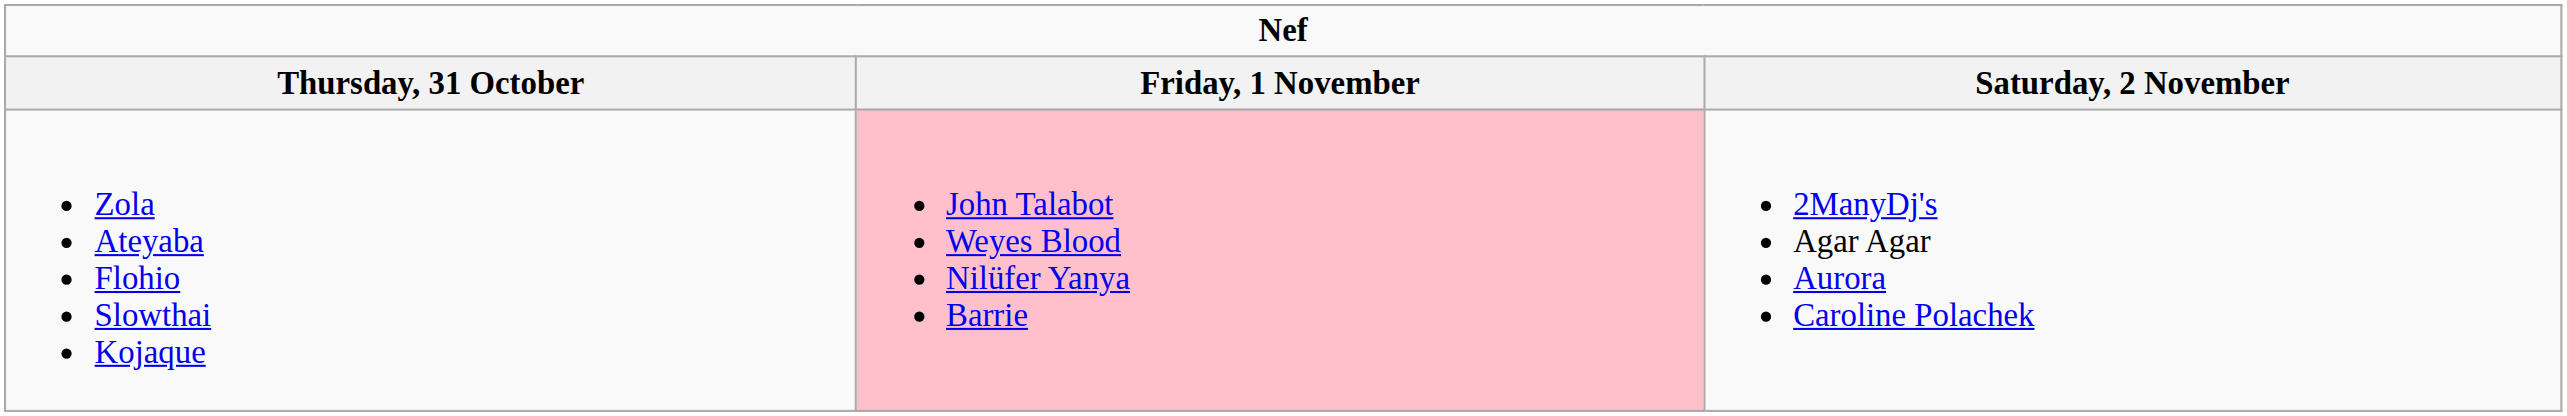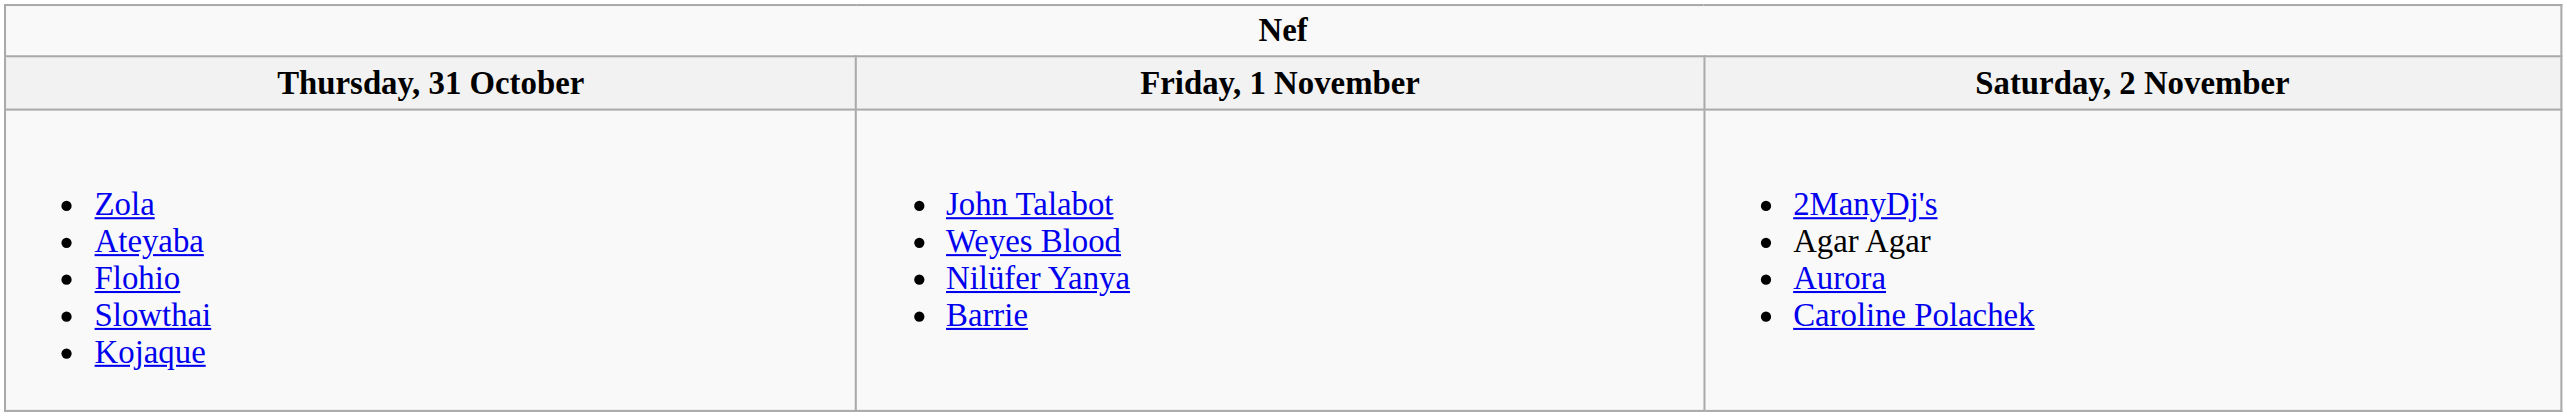(1280, 260) pink background -> (1280, 260) no background
